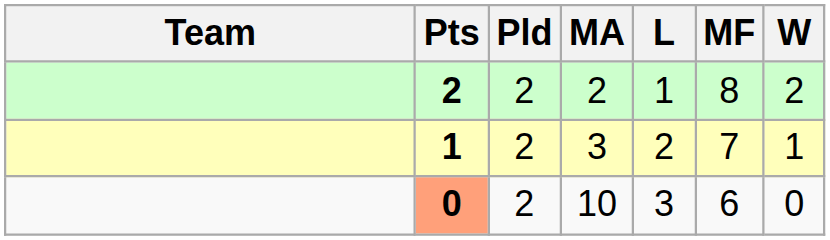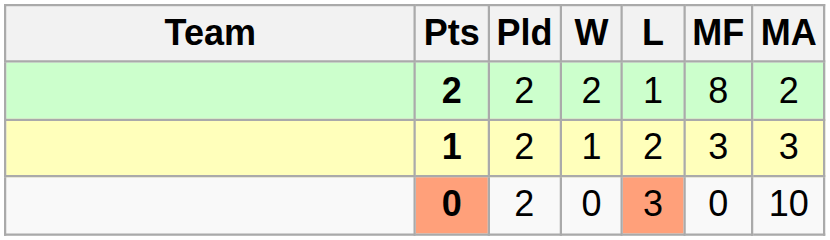columns swapped: (794, 33) <-> (597, 33)
(729, 147) 7 -> (718, 147) 3
(664, 204) no background -> (653, 204) lightsalmon background
(729, 204) 6 -> (718, 204) 0
